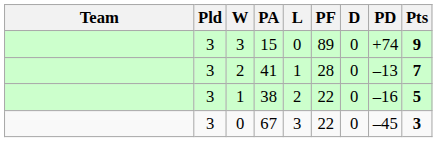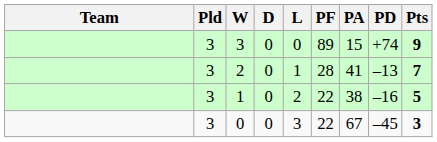columns swapped: (354, 17) <-> (269, 17)
